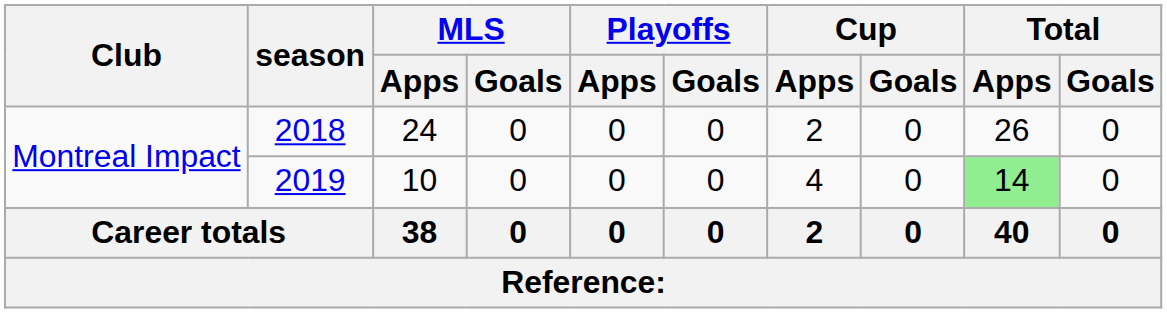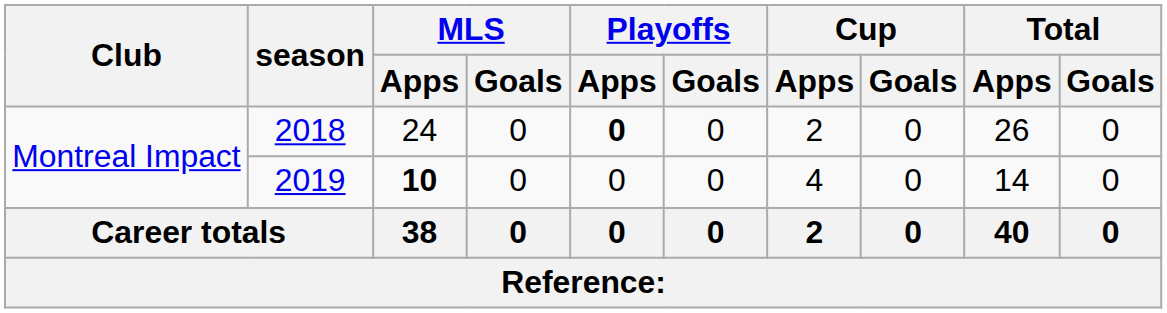(617, 130) normal -> (617, 130) bold
(419, 181) normal -> (419, 181) bold
(1012, 181) lightgreen background -> (1012, 181) no background
